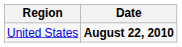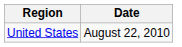(129, 32) bold -> (127, 32) normal
